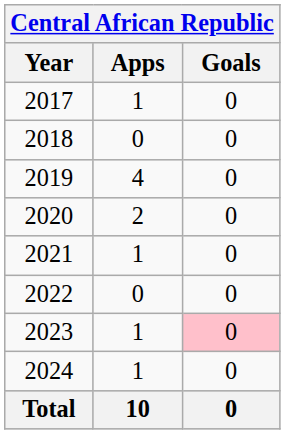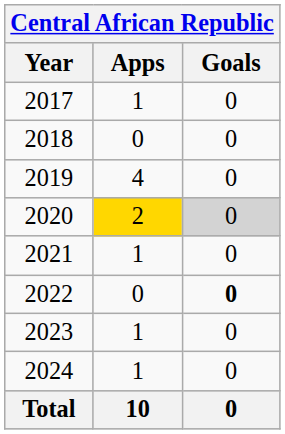(138, 216) no background -> (138, 216) gold background
(231, 216) no background -> (231, 216) lightgrey background
(231, 293) normal -> (231, 293) bold
(231, 332) pink background -> (231, 332) no background
